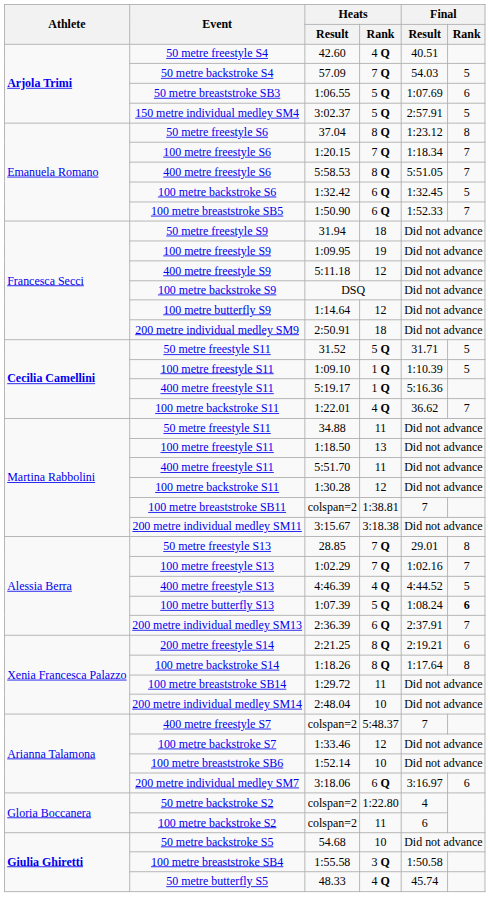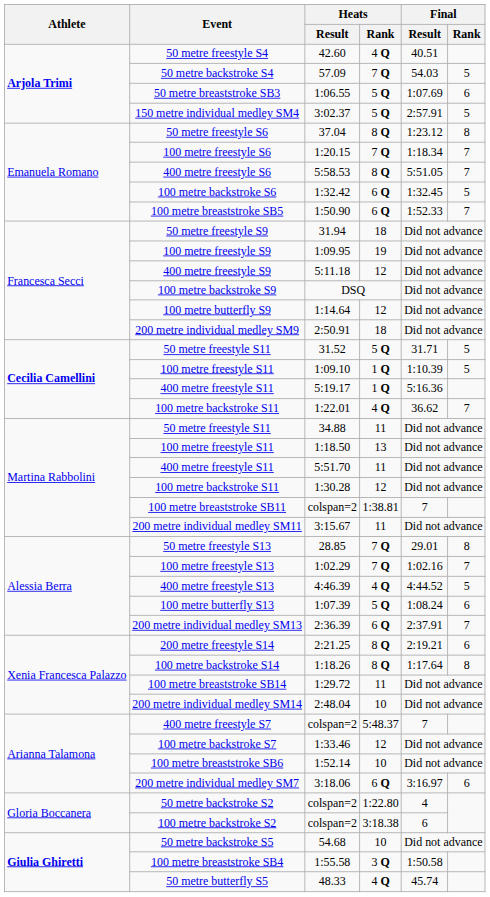(381, 527) 3:18.38 -> (381, 527) 11
(467, 606) bold -> (467, 606) normal
(381, 822) 11 -> (381, 822) 3:18.38
